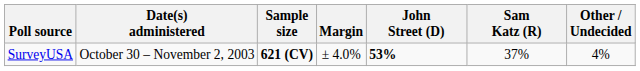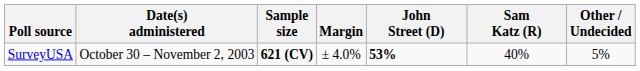(517, 54) 37% -> (517, 54) 40%
(601, 54) 4% -> (601, 54) 5%
